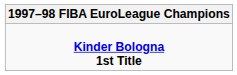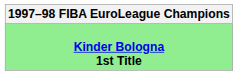(119, 53) no background -> (119, 53) lightgreen background
